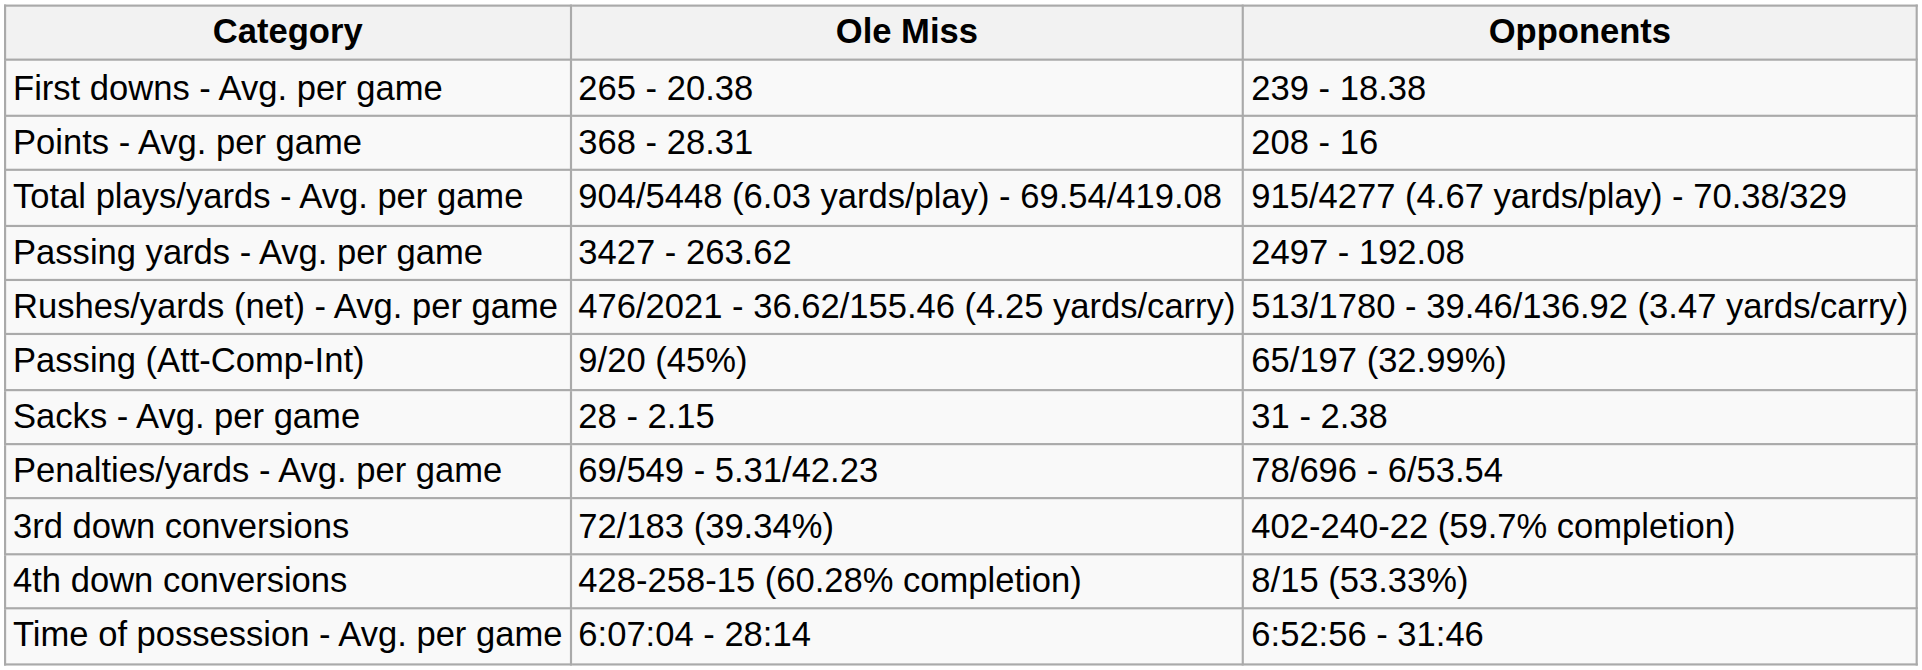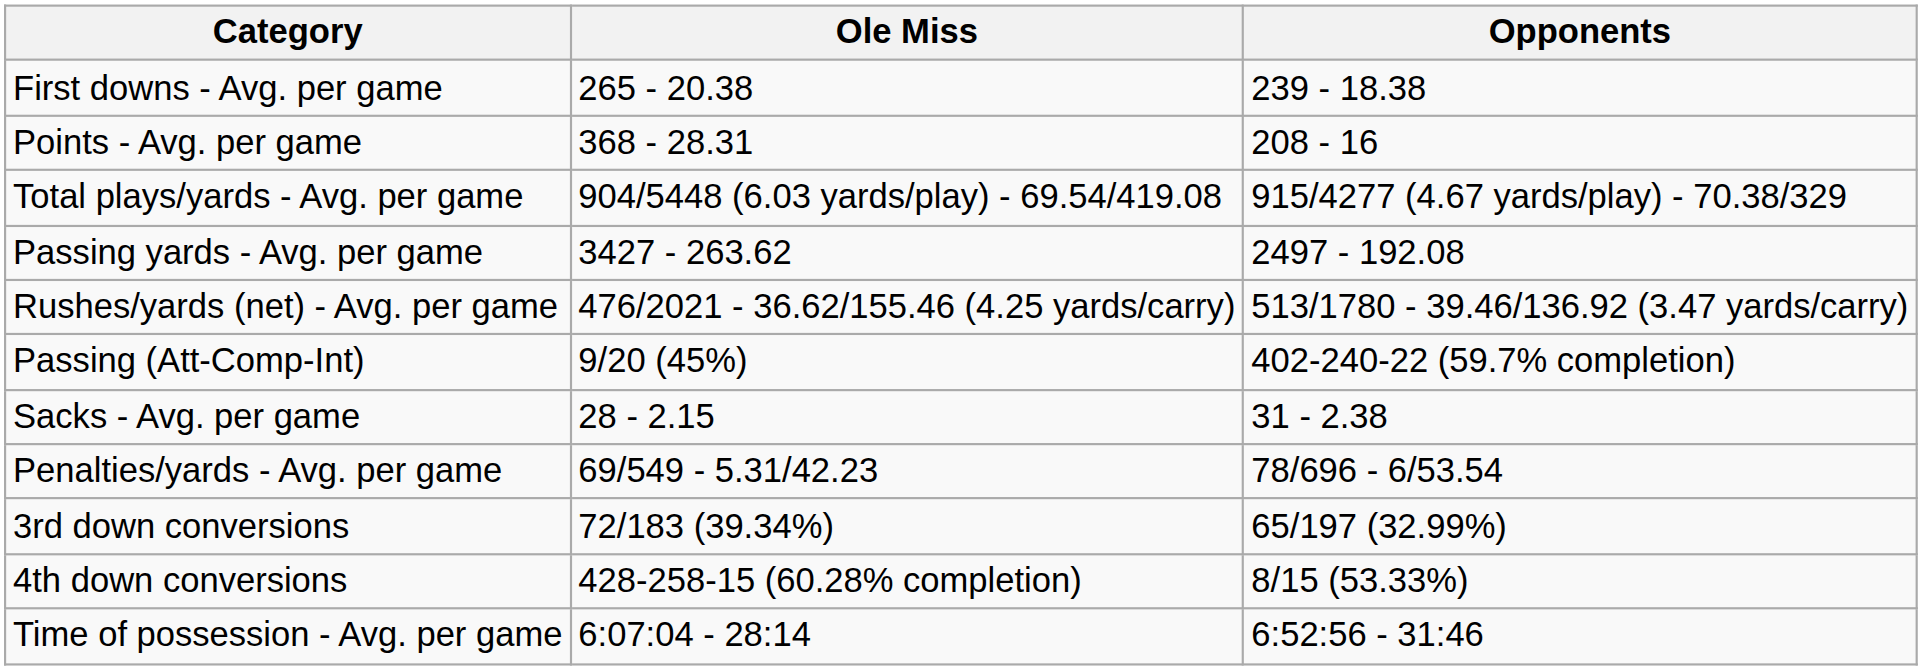(1379, 361) 65/197 (32.99%) -> (1493, 361) 402-240-22 (59.7% completion)
(1493, 525) 402-240-22 (59.7% completion) -> (1379, 525) 65/197 (32.99%)
